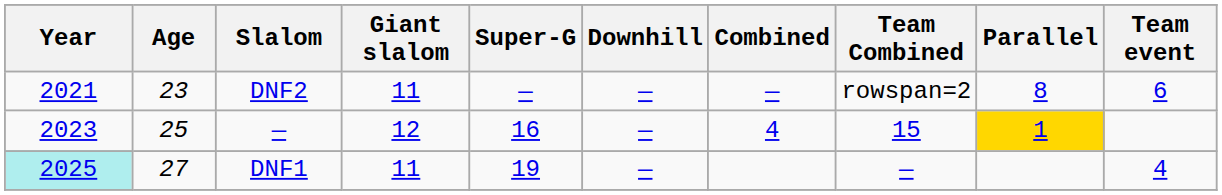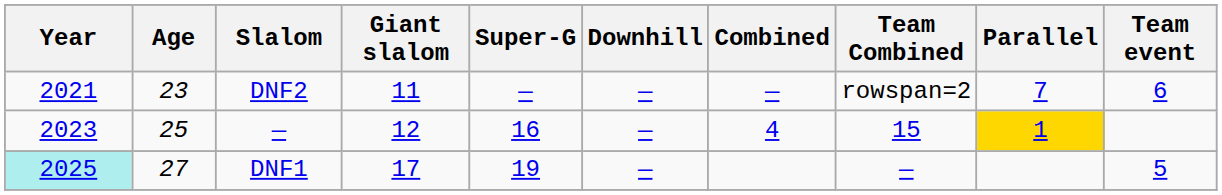(1040, 91) 8 -> (1040, 91) 7
(406, 170) 11 -> (406, 170) 17
(1160, 170) 4 -> (1160, 170) 5
